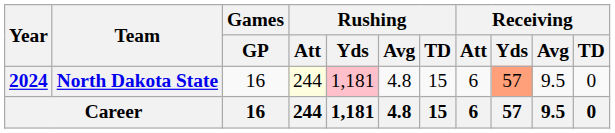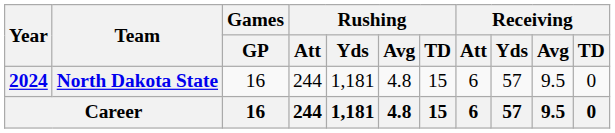(307, 81) lightyellow background -> (307, 81) no background
(353, 81) pink background -> (353, 81) no background
(512, 81) lightsalmon background -> (512, 81) no background
